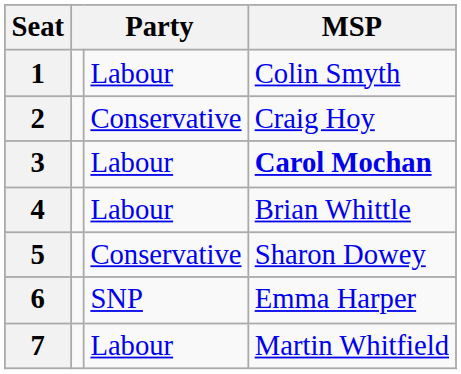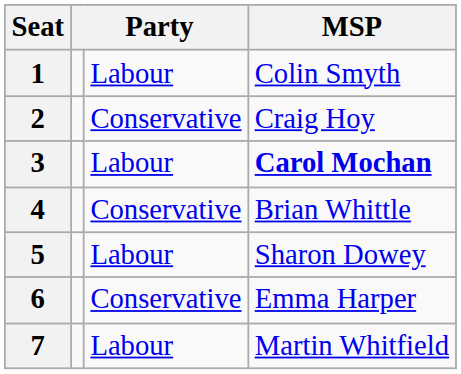(132, 208) Labour -> (166, 208) Conservative
(166, 254) Conservative -> (132, 254) Labour
(117, 299) SNP -> (166, 299) Conservative
